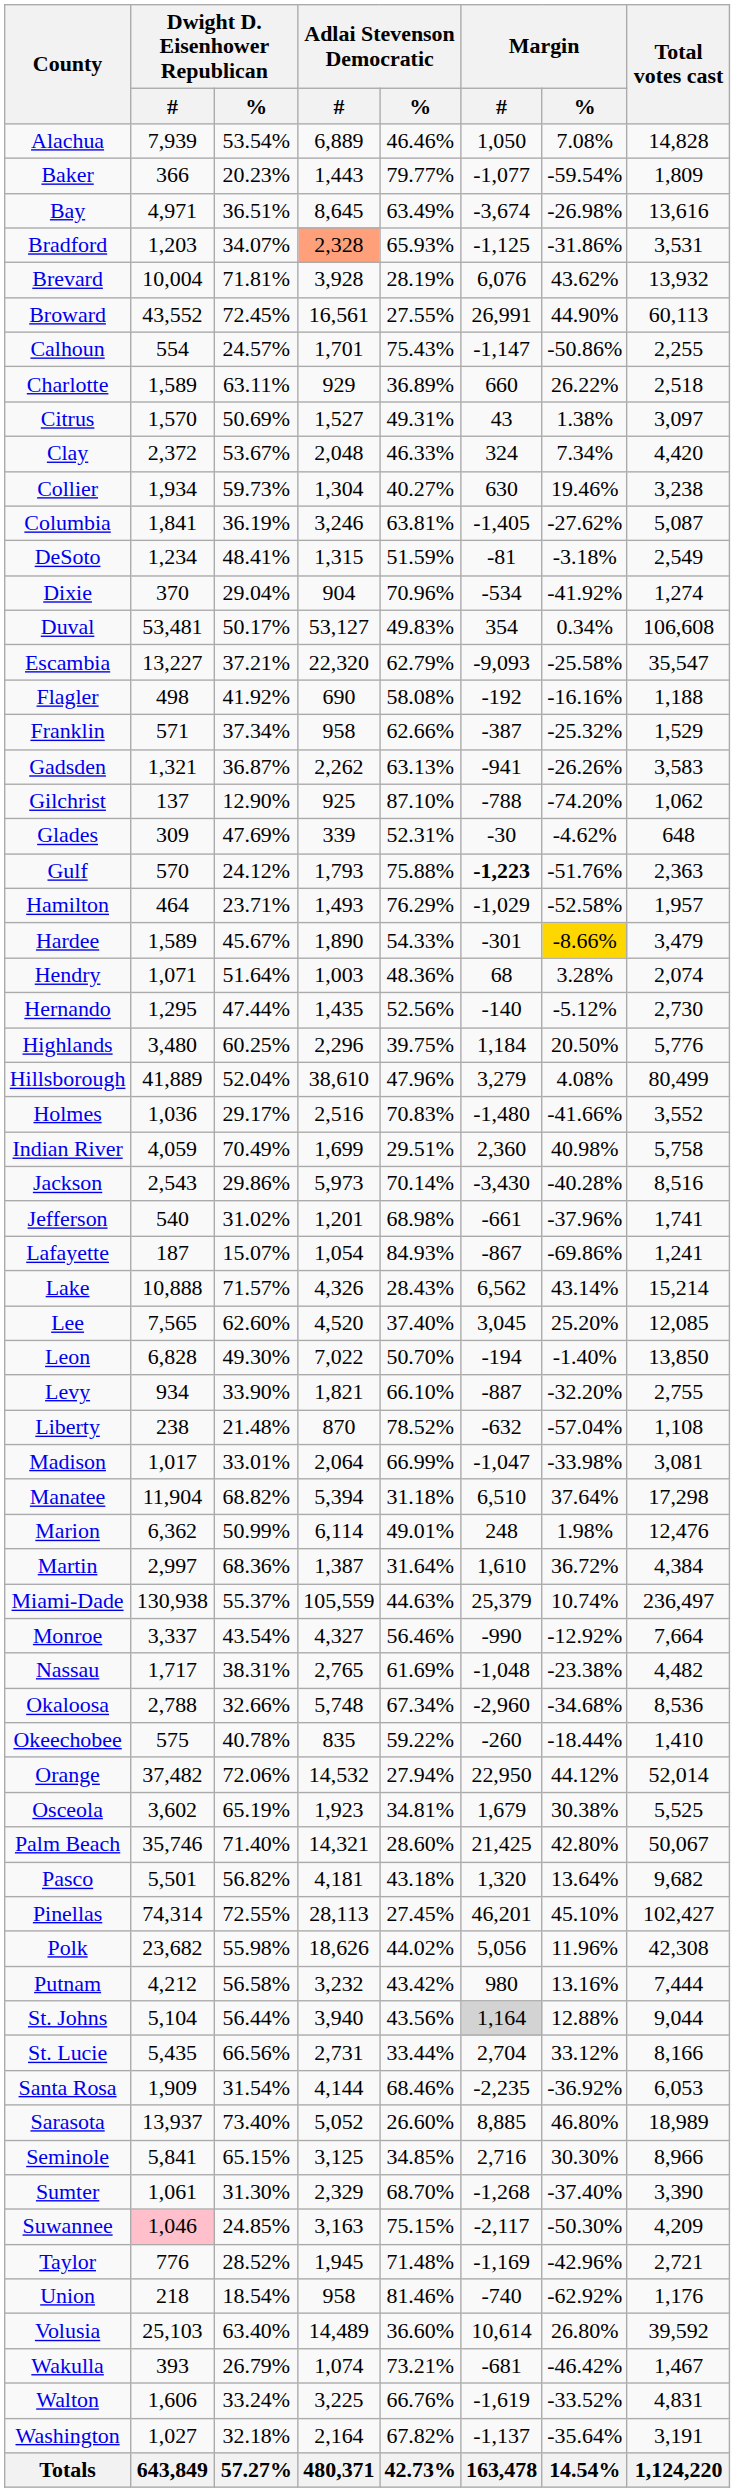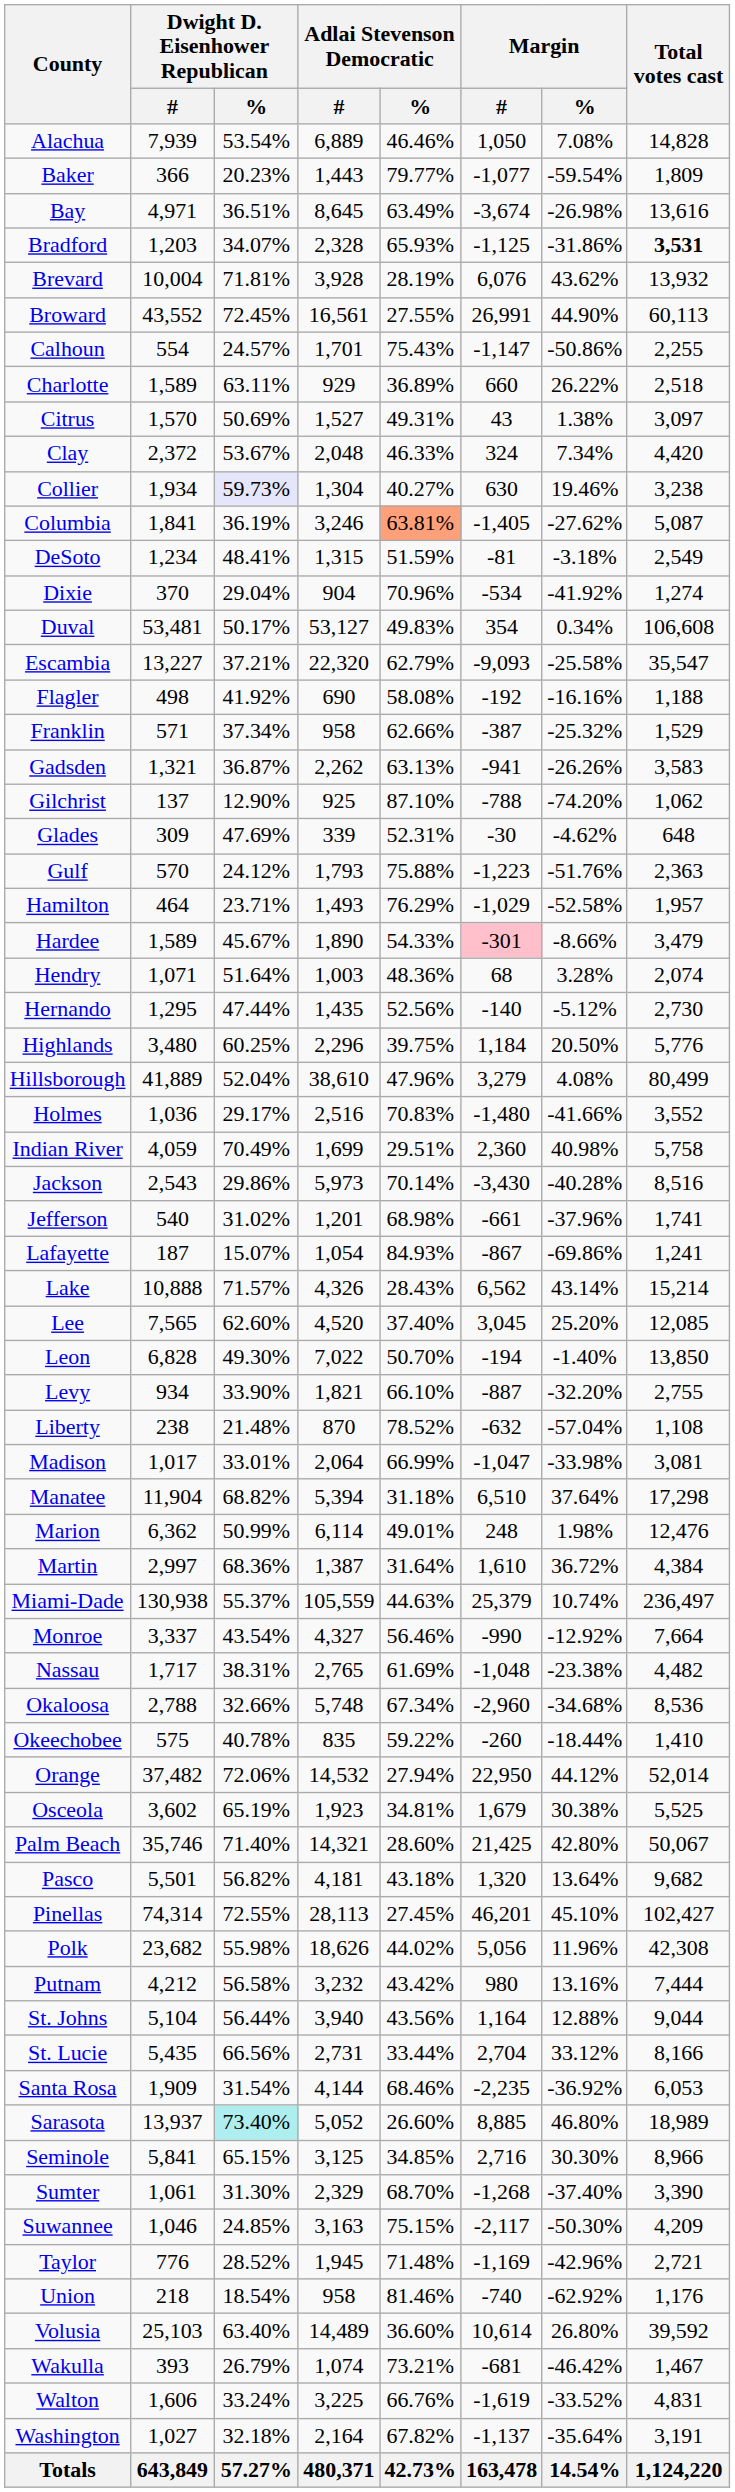(339, 245) lightsalmon background -> (339, 245) no background
(679, 245) normal -> (679, 245) bold
(256, 488) no background -> (256, 488) lavender background
(420, 523) no background -> (420, 523) lightsalmon background
(502, 870) bold -> (502, 870) normal
(502, 940) no background -> (502, 940) pink background
(585, 940) gold background -> (585, 940) no background
(502, 2017) lightgrey background -> (502, 2017) no background
(256, 2122) no background -> (256, 2122) paleturquoise background
(172, 2226) pink background -> (172, 2226) no background
